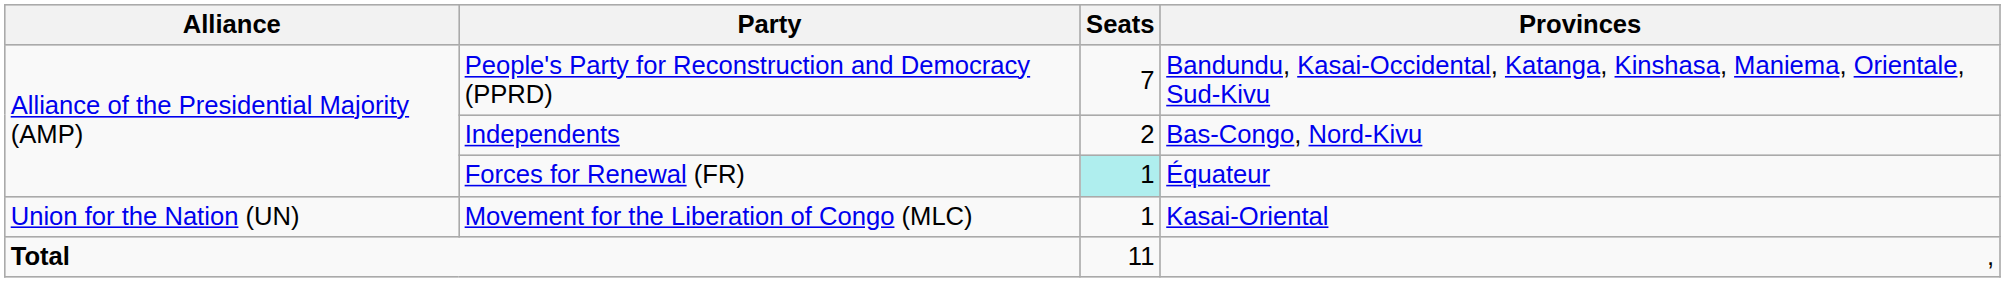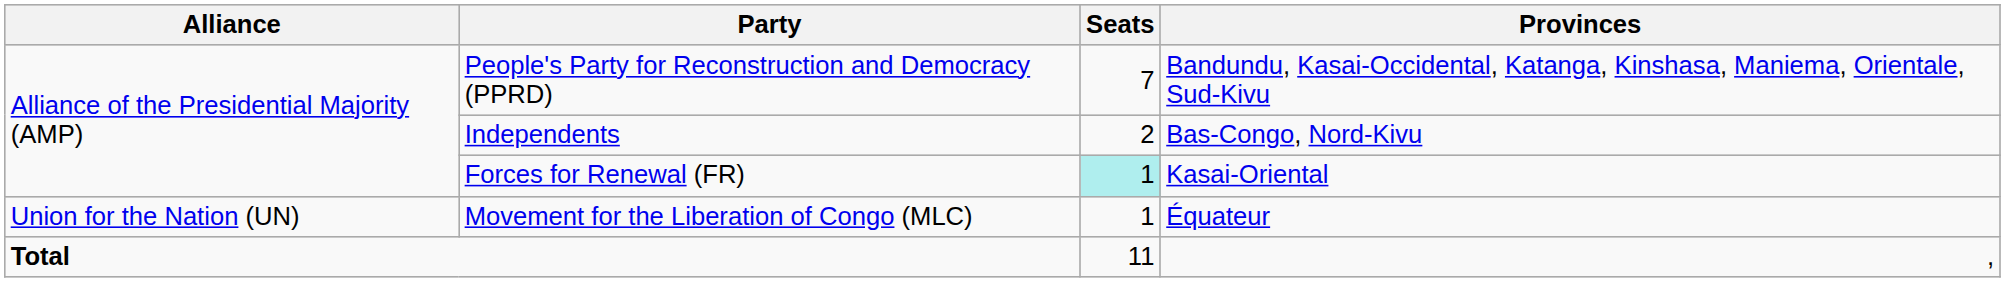(1218, 175) Équateur -> (1247, 175) Kasai-Oriental
(1247, 216) Kasai-Oriental -> (1218, 216) Équateur
